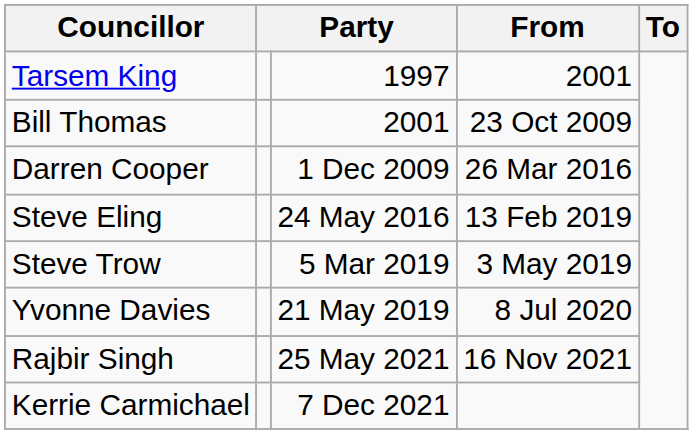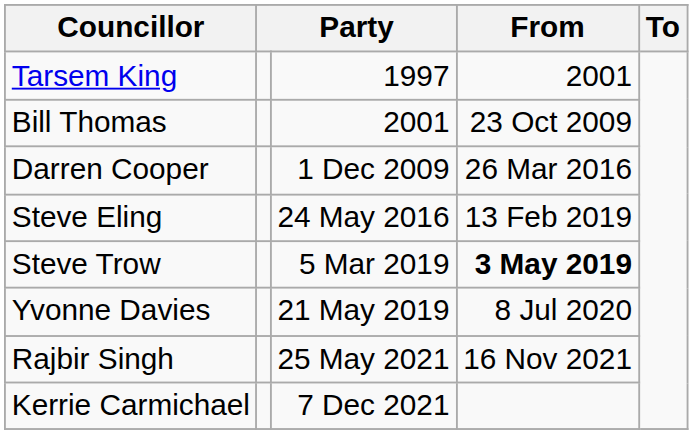(554, 264) normal -> (553, 264) bold
